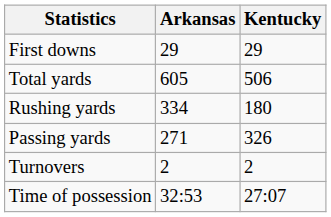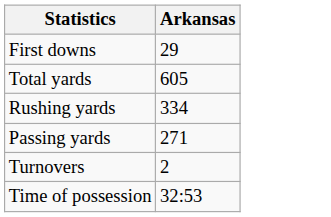- column: (283, 19)
